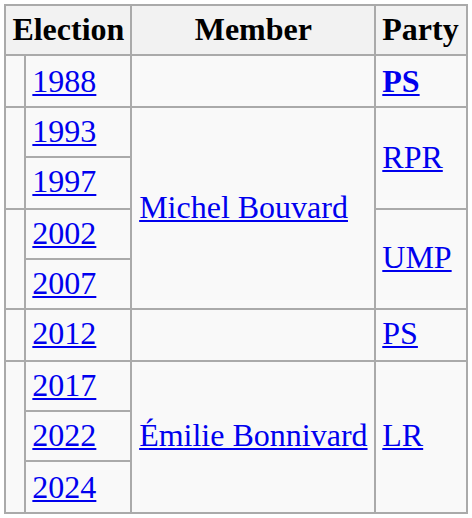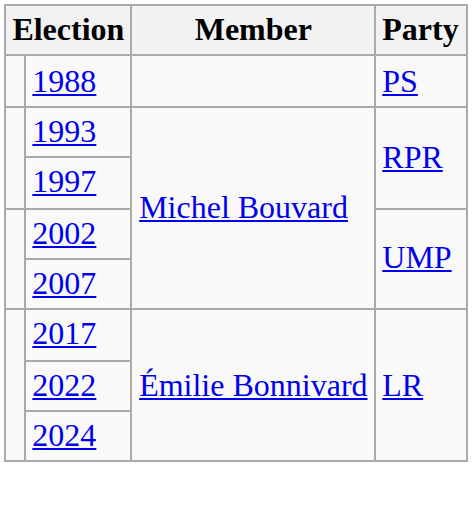(401, 80) bold -> (400, 80) normal
- row: (64, 334)
